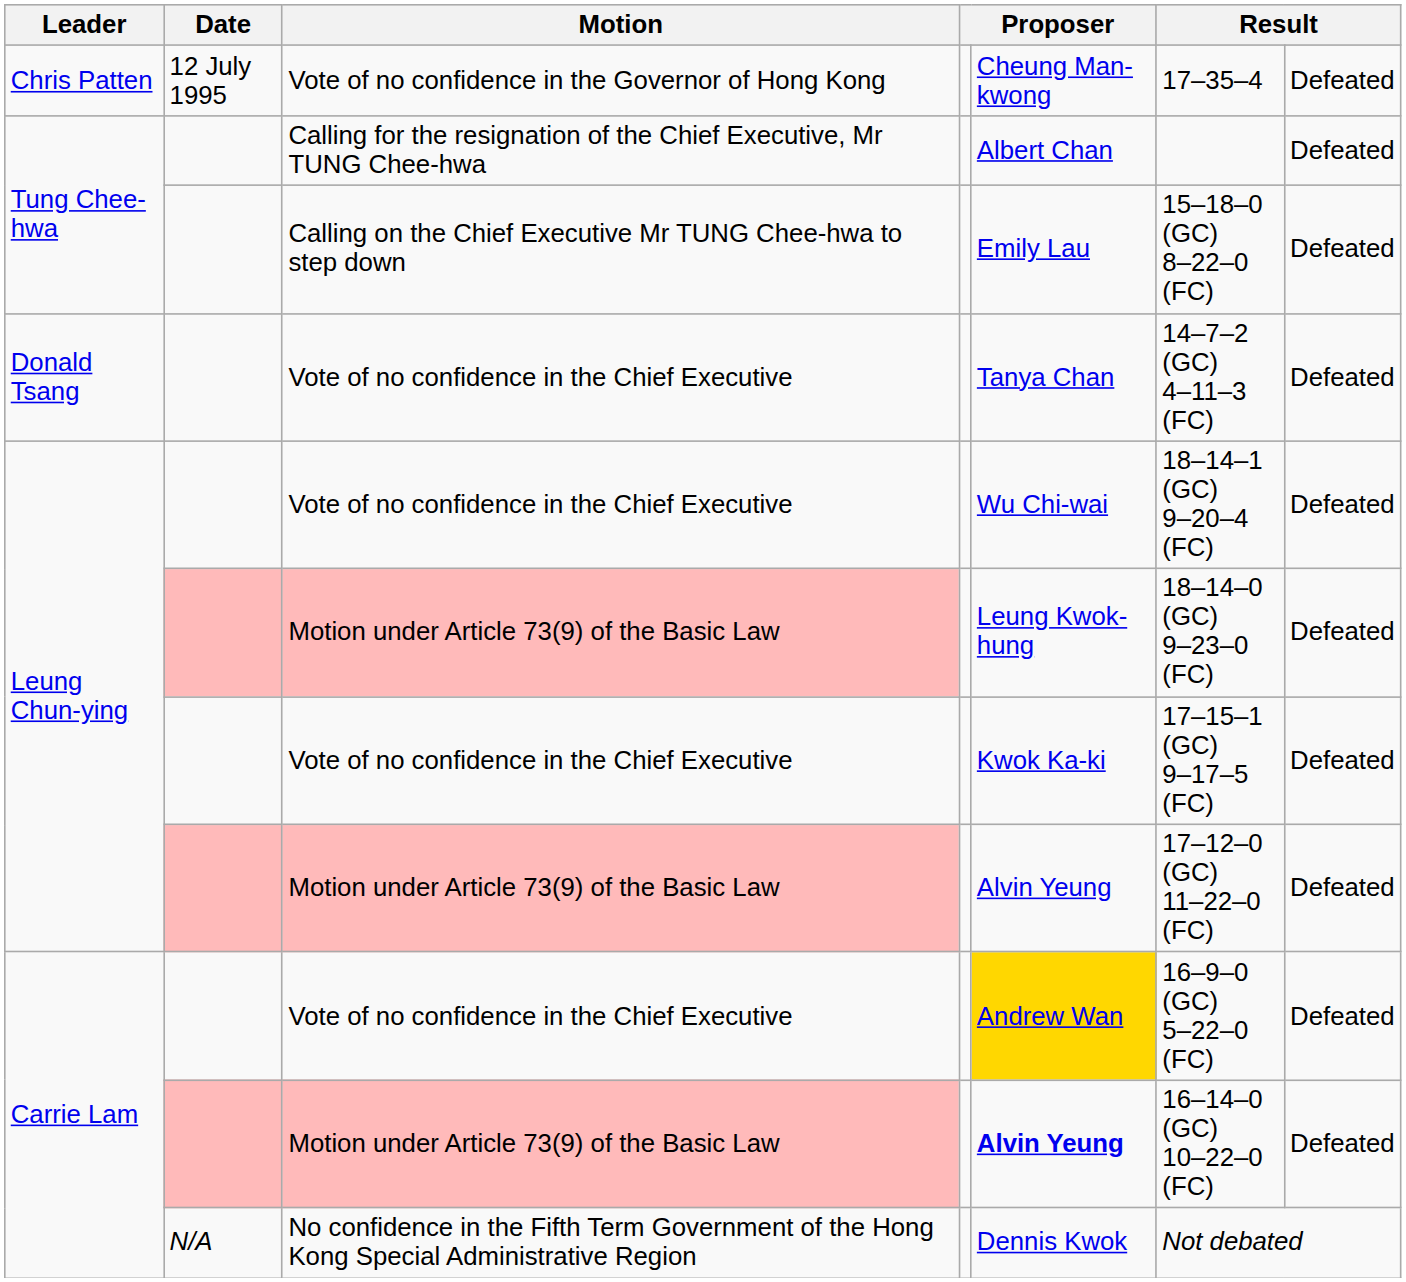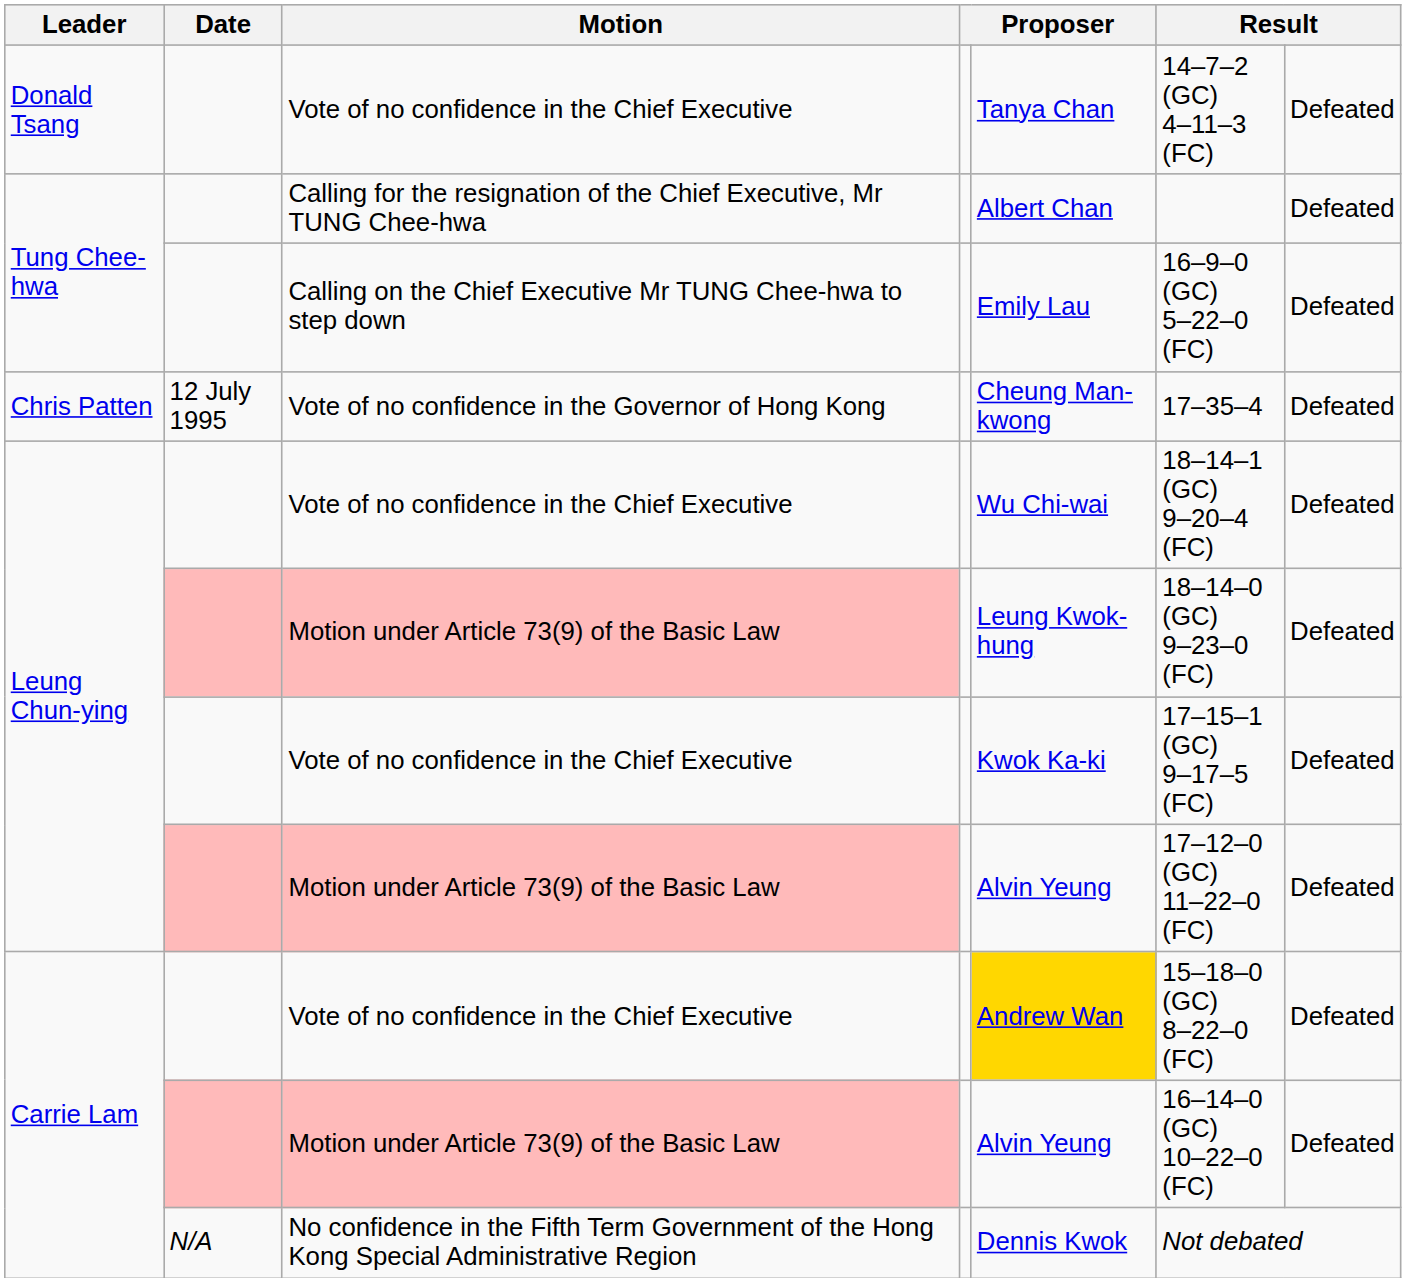rows swapped: (82, 80) <-> (52, 376)
(1212, 248) 15–18–0 (GC) 8–22–0 (FC) -> (1205, 306) 16–9–0 (GC) 5–22–0 (FC)
(1205, 1015) 16–9–0 (GC) 5–22–0 (FC) -> (1212, 1015) 15–18–0 (GC) 8–22–0 (FC)
(1050, 1143) bold -> (1044, 1143) normal
